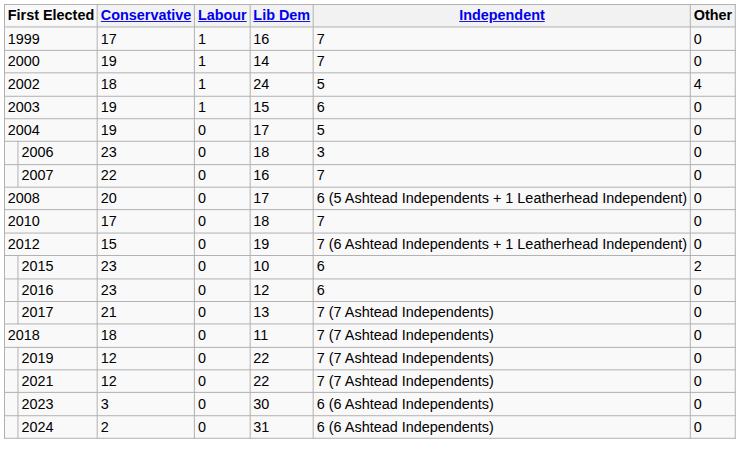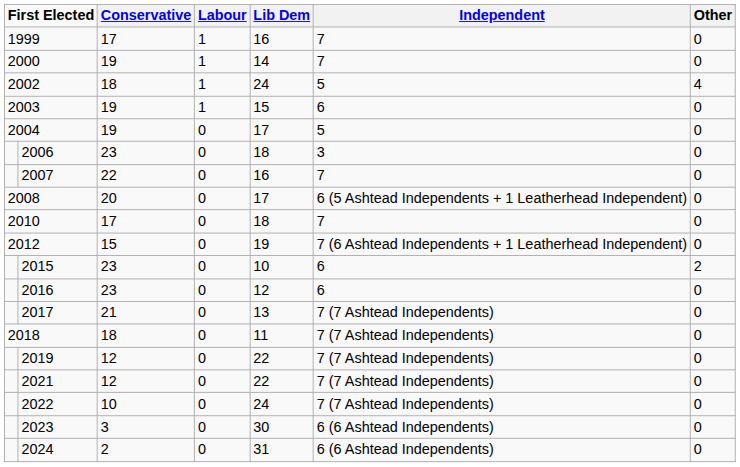+ row: (37, 404)
